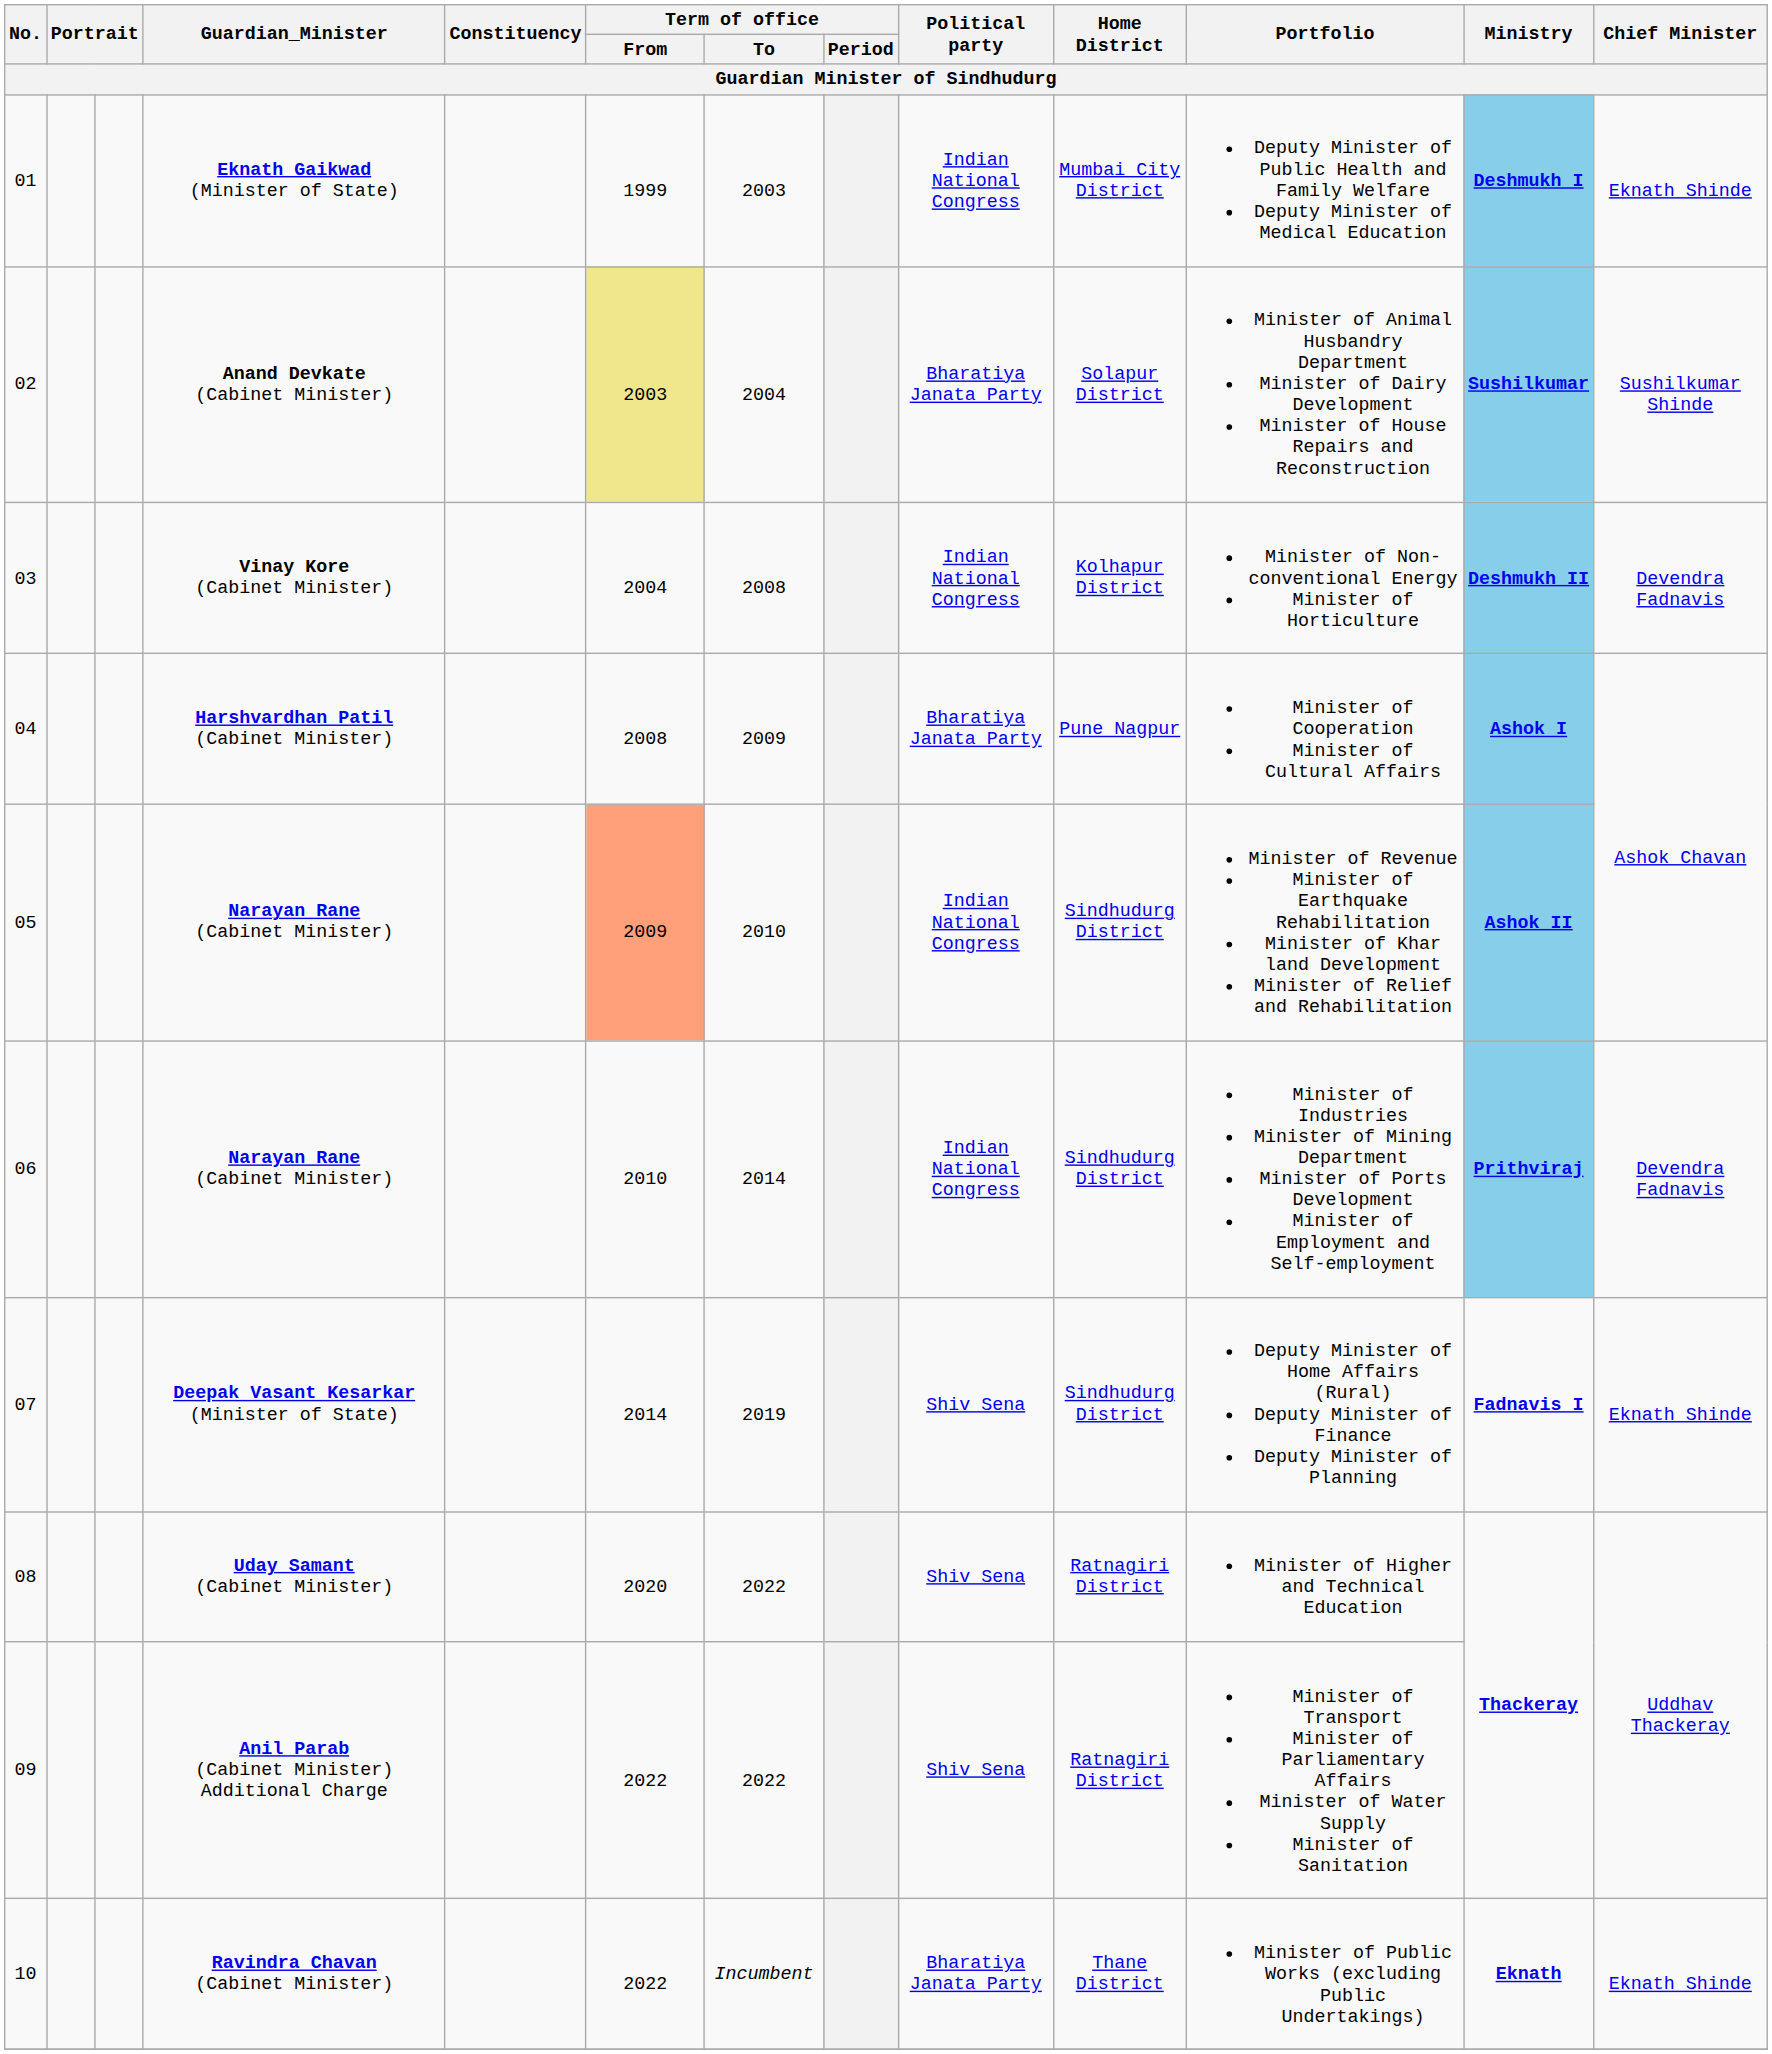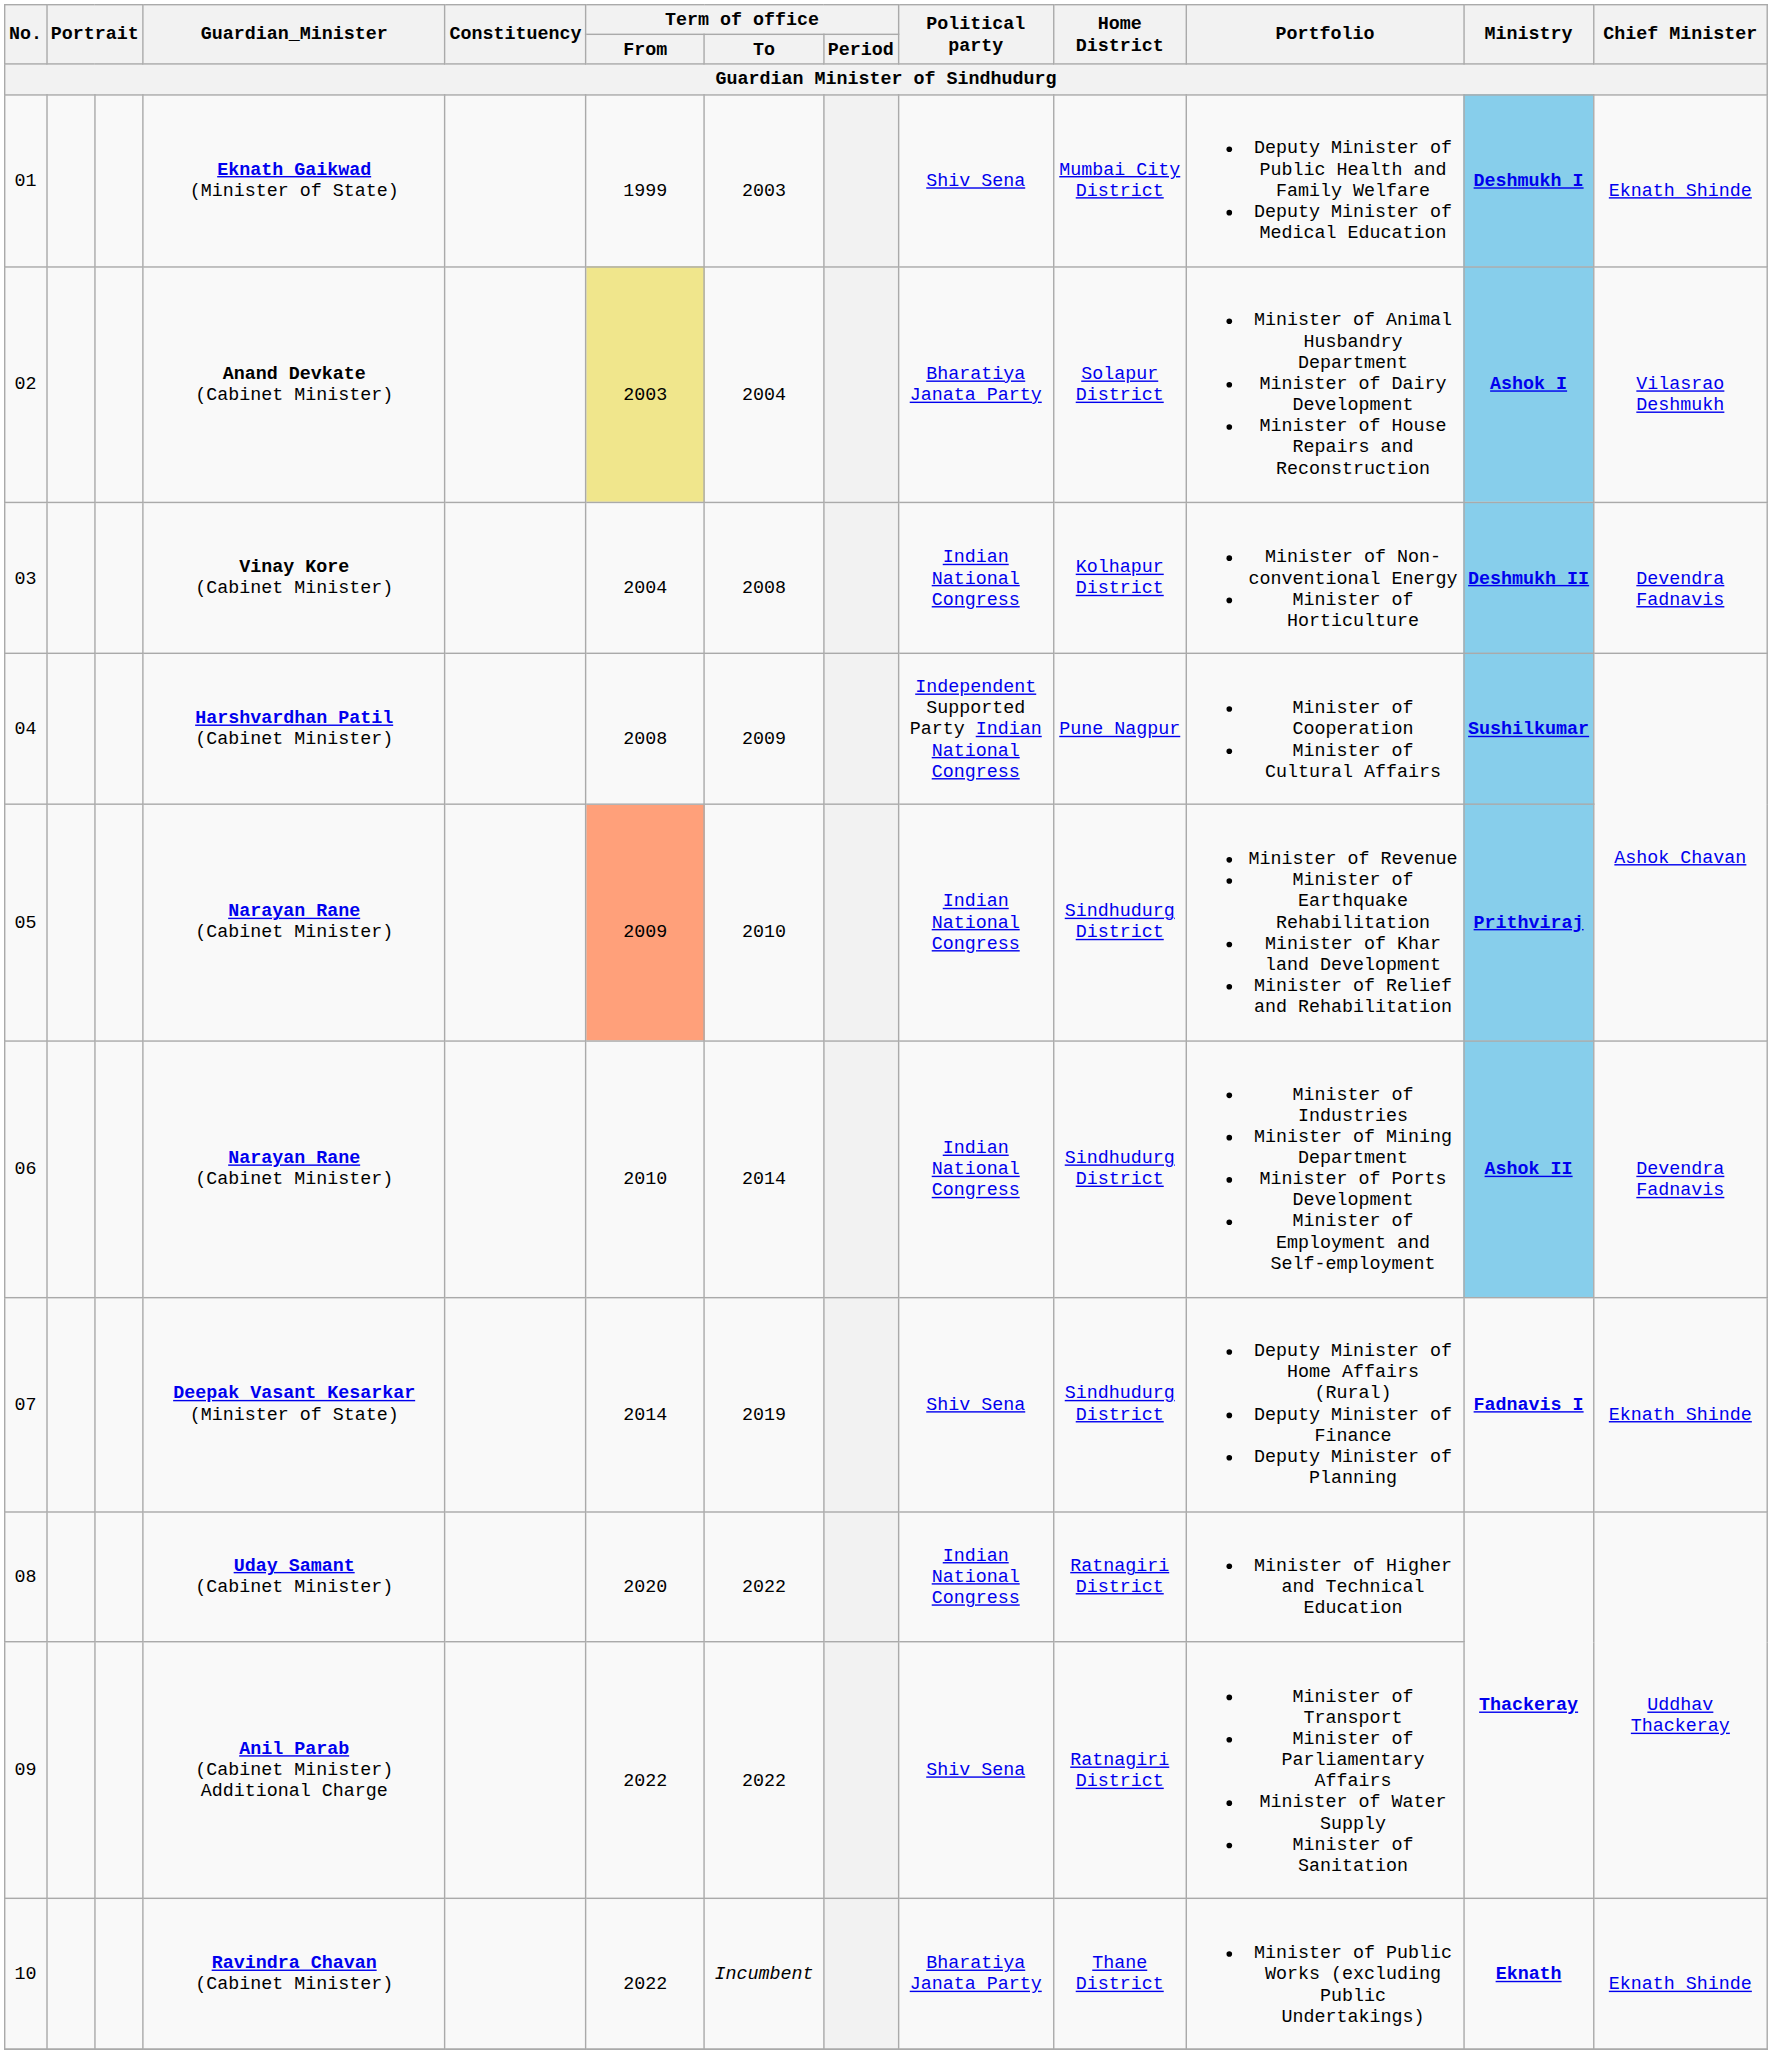(976, 180) Indian National Congress -> (976, 180) Shiv Sena
(1529, 384) Sushilkumar -> (1529, 384) Ashok I
(1680, 395) Sushilkumar Shinde -> (1680, 395) Vilasrao Deshmukh
(976, 729) Bharatiya Janata Party -> (976, 729) Independent Supported Party Indian National Congress
(1529, 729) Ashok I -> (1529, 729) Sushilkumar
(1529, 922) Ashok II -> (1529, 922) Prithviraj
(1529, 1169) Prithviraj -> (1529, 1169) Ashok II
(976, 1577) Shiv Sena -> (976, 1577) Indian National Congress
